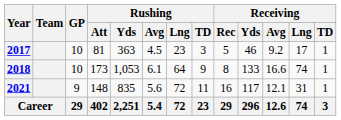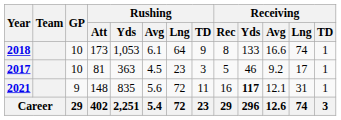rows swapped: (19, 50) <-> (19, 69)
(251, 87) normal -> (251, 87) bold
